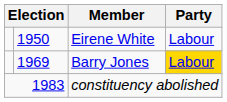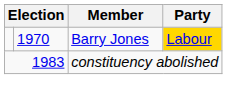- row: (113, 39)
(33, 62) 1969 -> (33, 39) 1970
